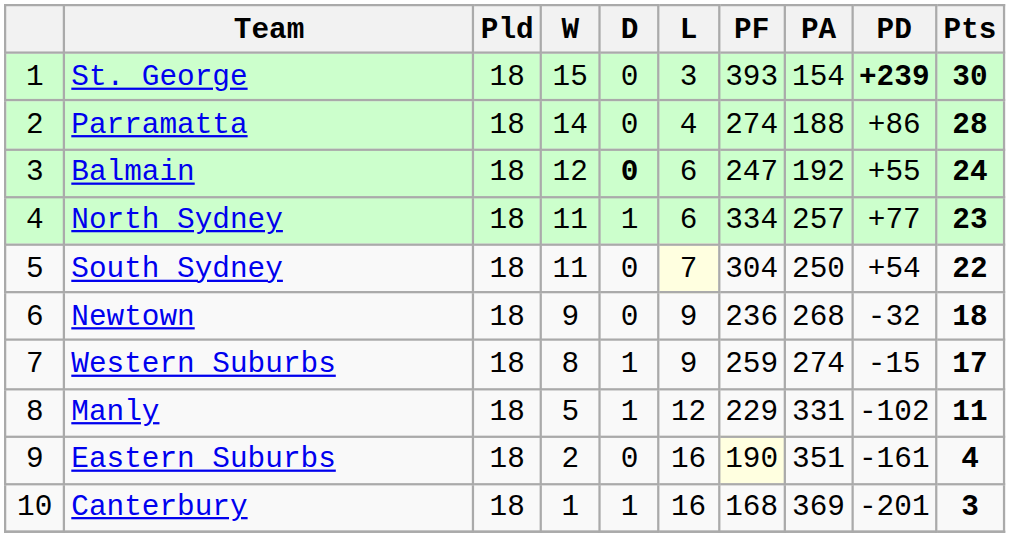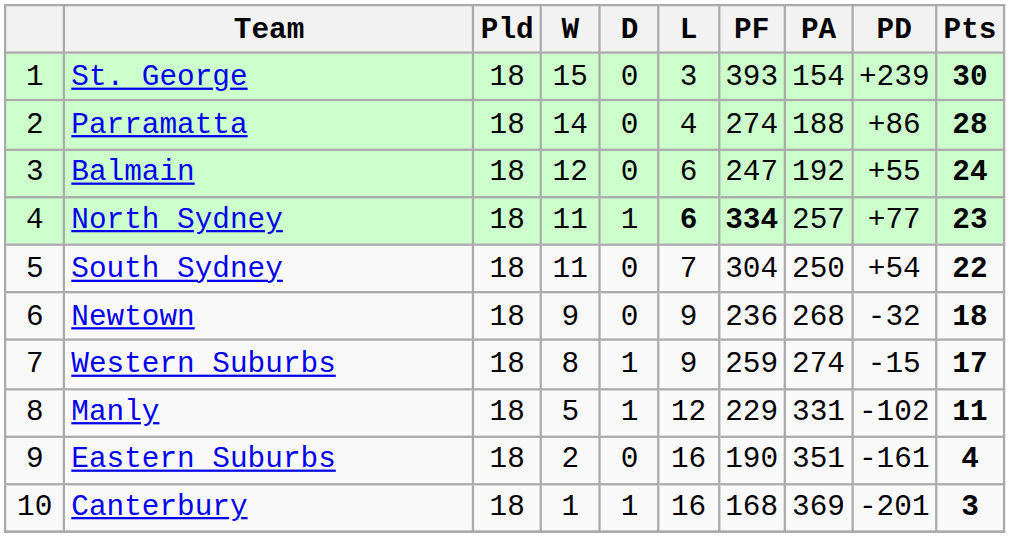(894, 77) bold -> (894, 77) normal
(629, 173) bold -> (629, 173) normal
(689, 221) normal -> (689, 221) bold
(752, 221) normal -> (752, 221) bold
(689, 268) lightyellow background -> (689, 268) no background
(752, 460) lightyellow background -> (752, 460) no background
